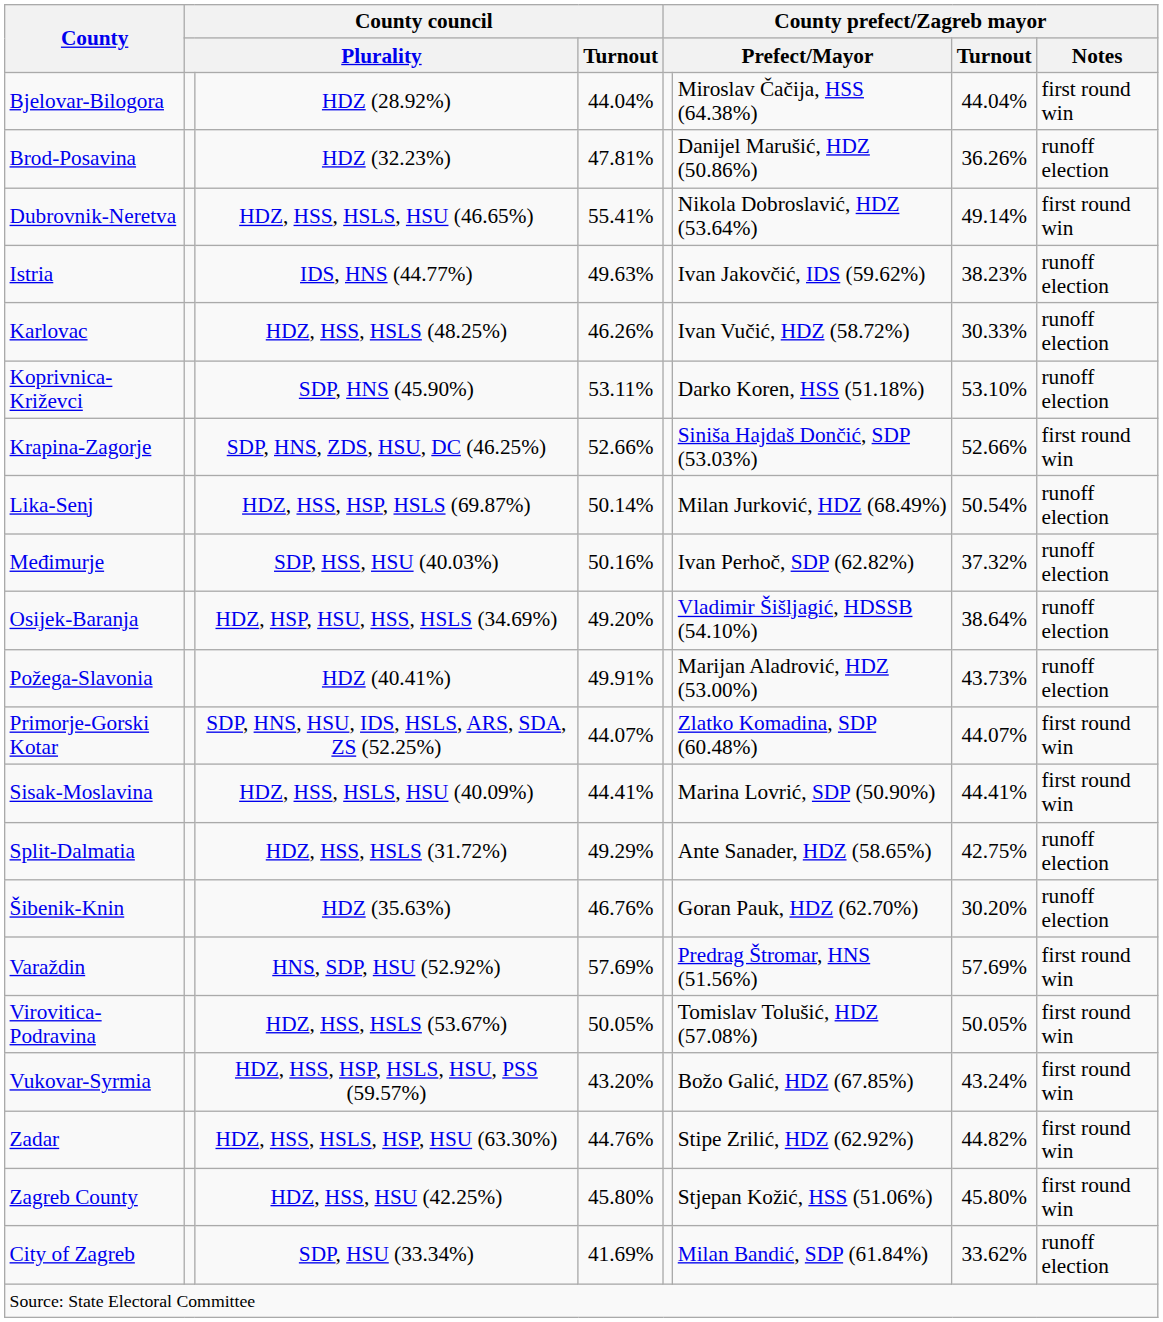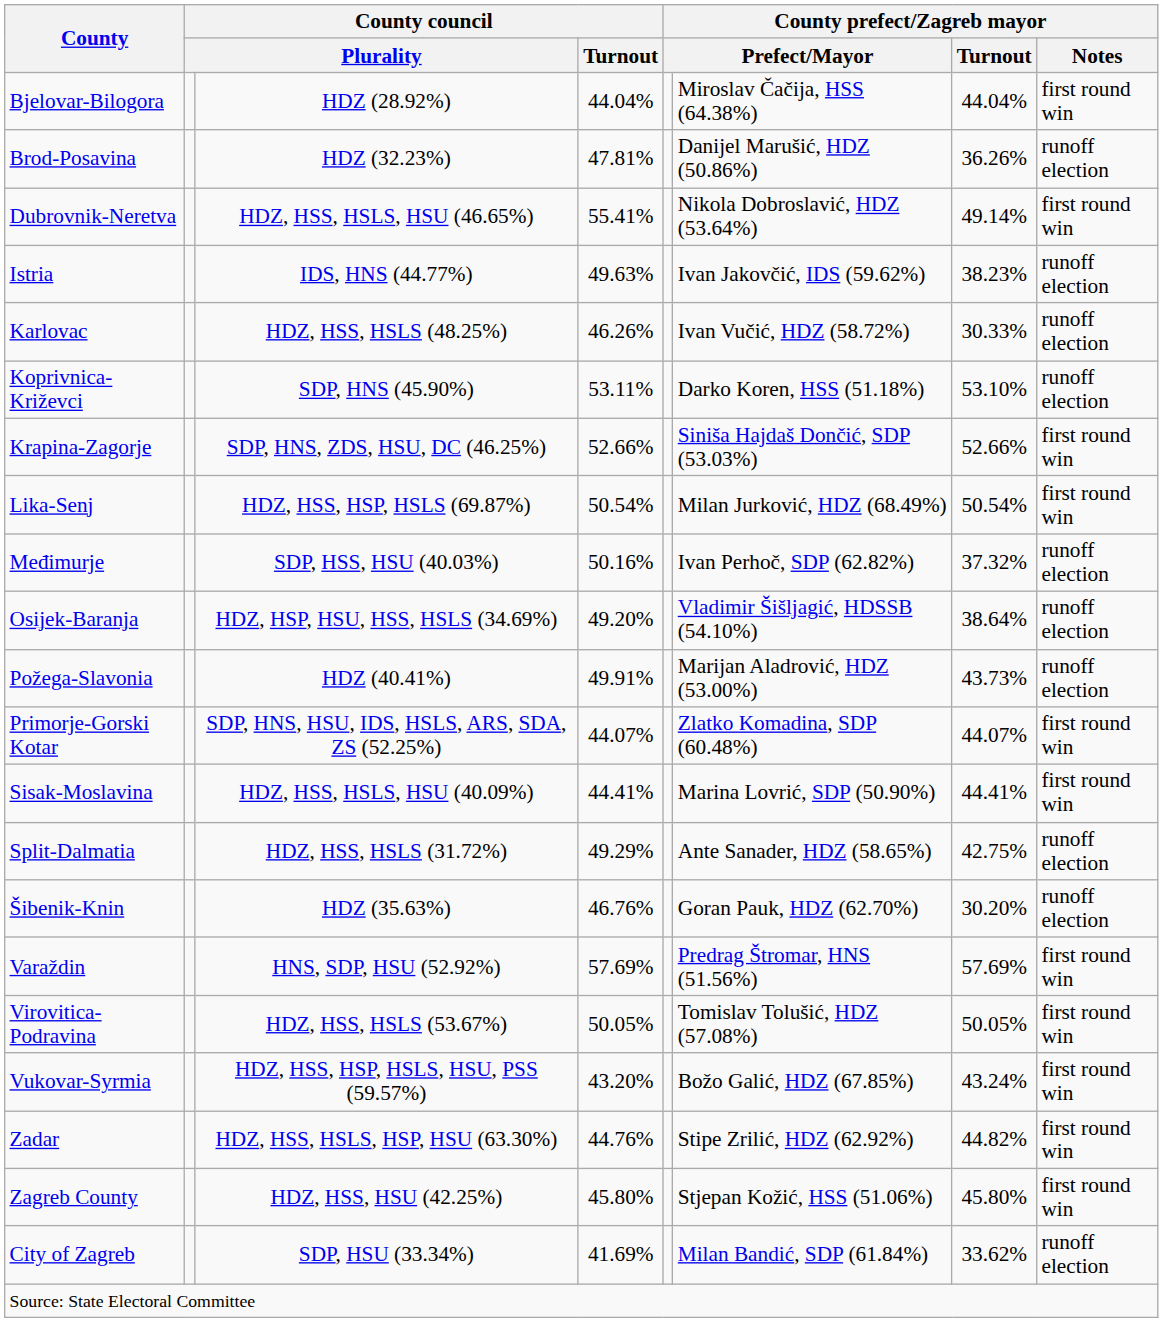(621, 504) 50.14% -> (621, 504) 50.54%
(1075, 504) runoff election -> (1086, 504) first round win
